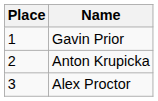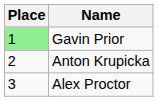(12, 38) no background -> (12, 38) lightgreen background
